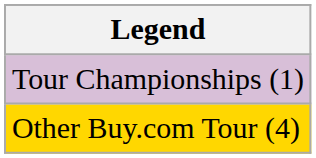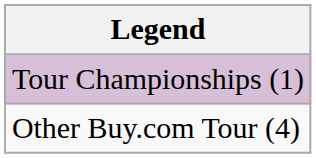(156, 128) gold background -> (156, 128) no background
